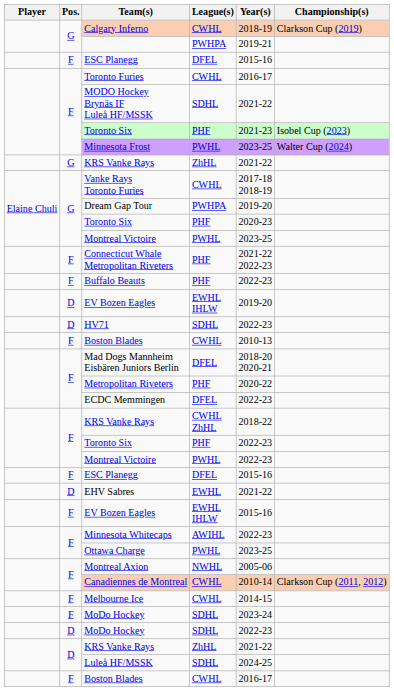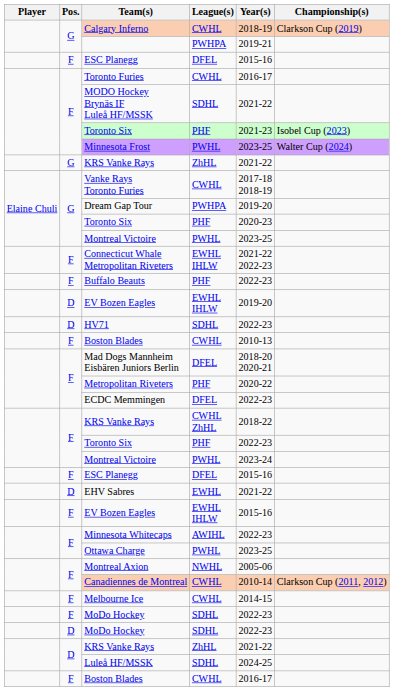(201, 260) PHF -> (206, 260) EWHL IHLW
(255, 459) 2022-23 -> (255, 459) 2023-24
(255, 614) 2023-24 -> (255, 614) 2022-23
